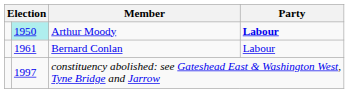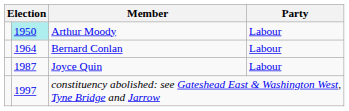(261, 31) bold -> (265, 31) normal
(25, 48) 1961 -> (25, 48) 1964
+ row: (77, 66)
